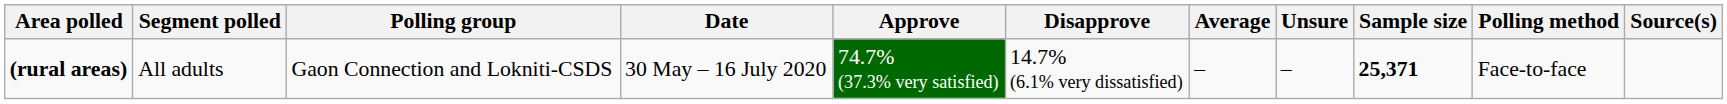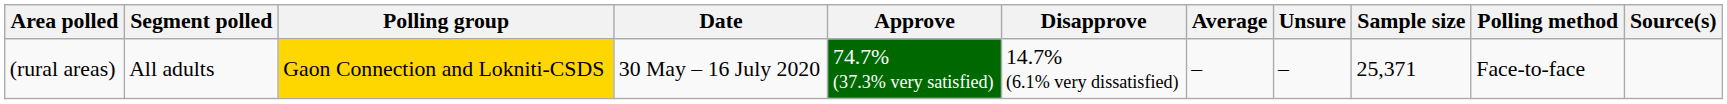(68, 68) bold -> (63, 68) normal
(452, 68) no background -> (444, 68) gold background
(1389, 68) bold -> (1386, 68) normal
